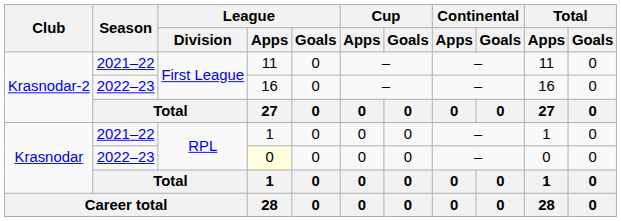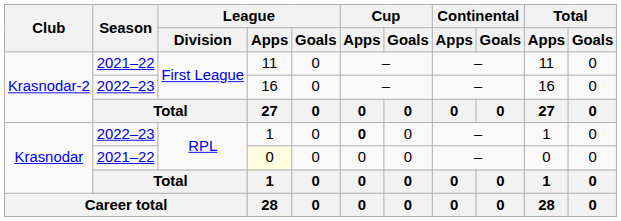(126, 134) 2021–22 -> (126, 134) 2022–23
(362, 134) normal -> (362, 134) bold
(126, 157) 2022–23 -> (126, 157) 2021–22
